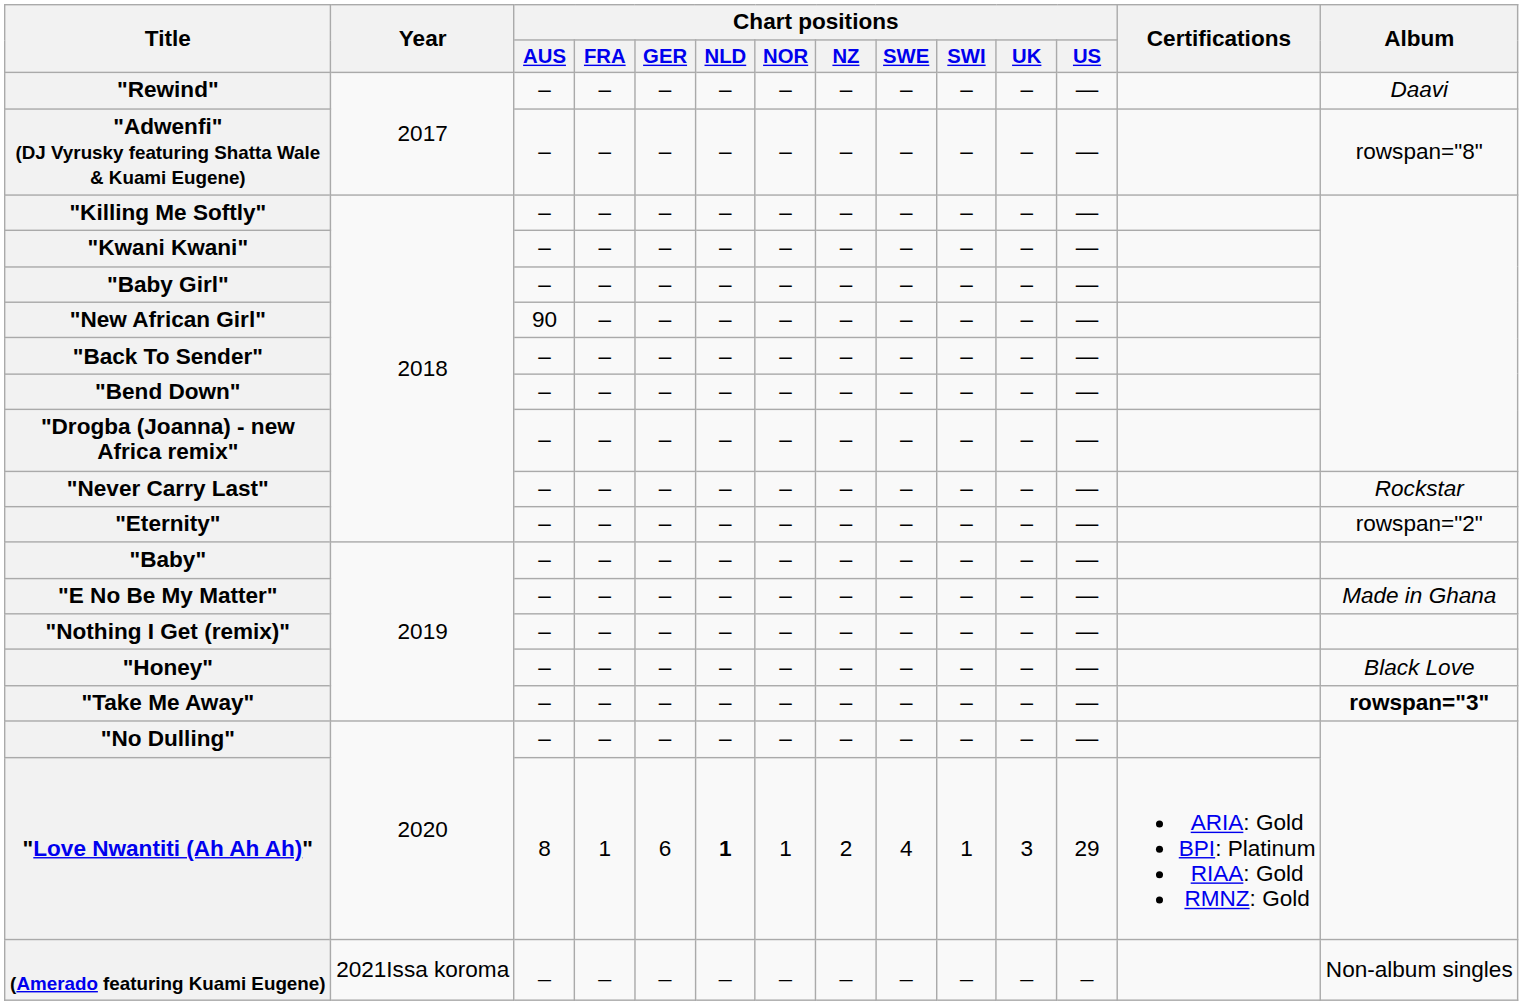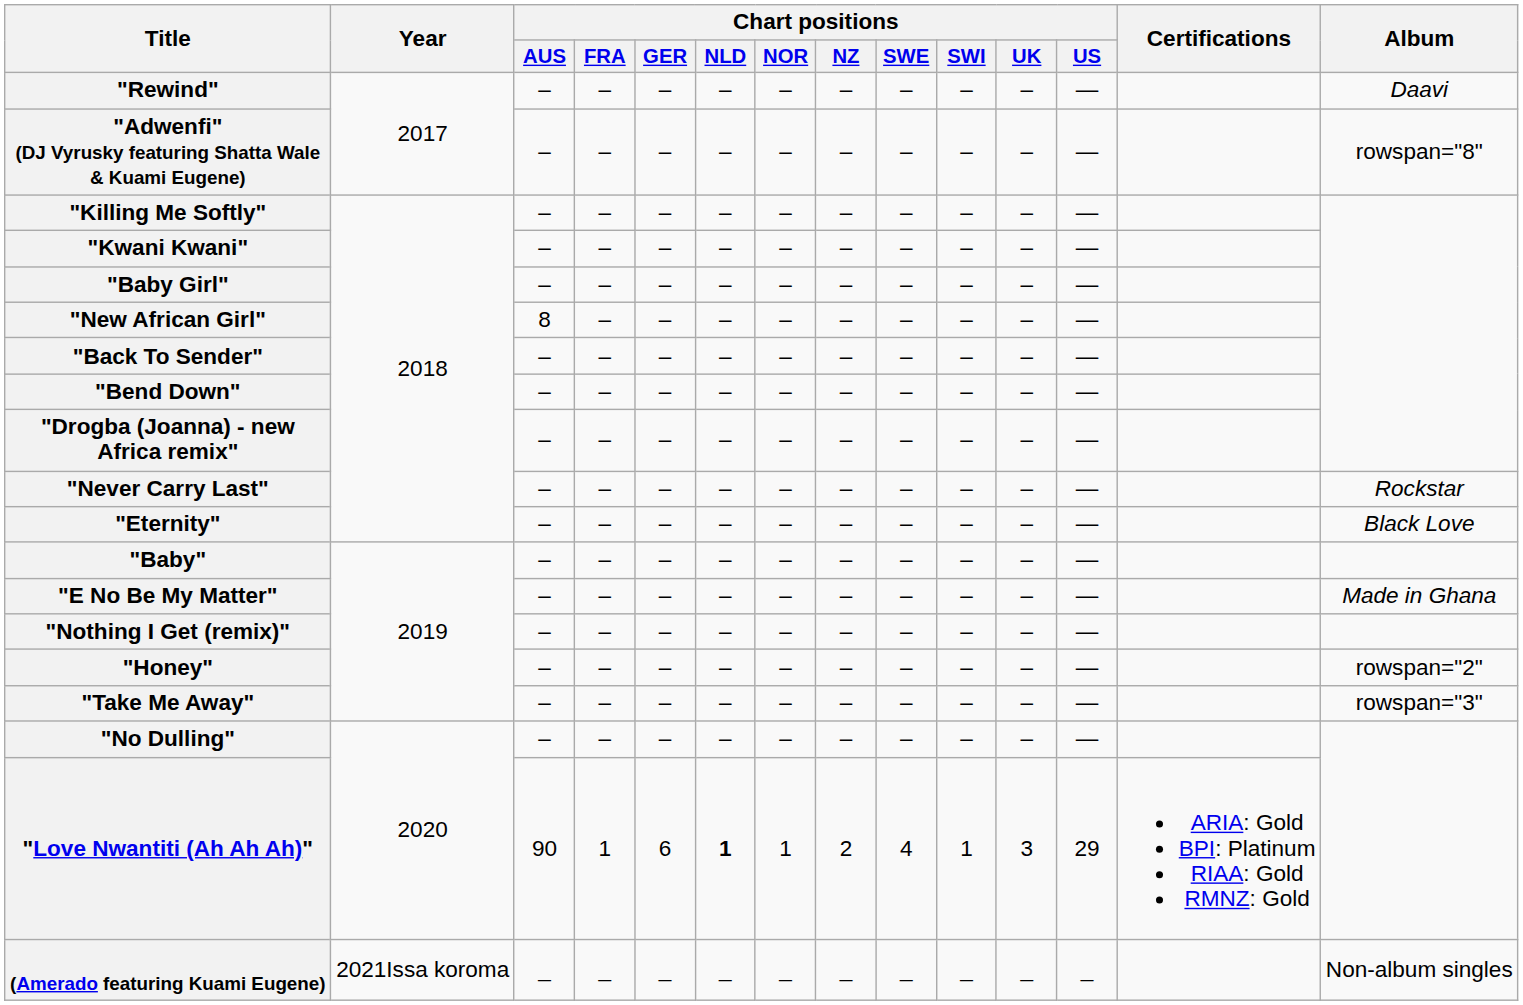(545, 319) 90 -> (545, 319) 8
(1419, 524) rowspan="2" -> (1419, 524) Black Love
(1419, 667) Black Love -> (1419, 667) rowspan="2"
(1419, 703) bold -> (1419, 703) normal
(545, 847) 8 -> (545, 847) 90
